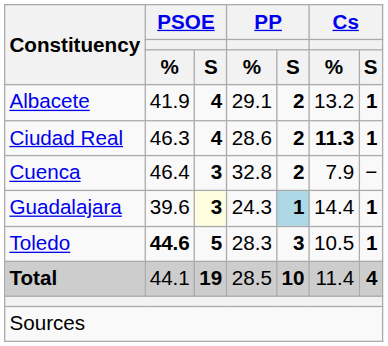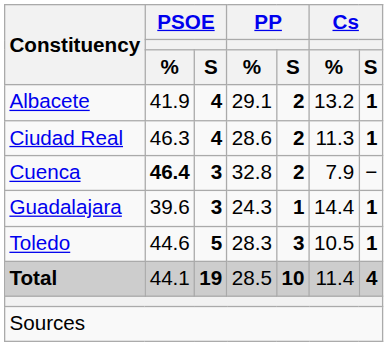(335, 137) bold -> (335, 137) normal
(170, 172) normal -> (170, 172) bold
(217, 208) lightyellow background -> (217, 208) no background
(299, 208) lightblue background -> (299, 208) no background
(170, 243) bold -> (170, 243) normal
